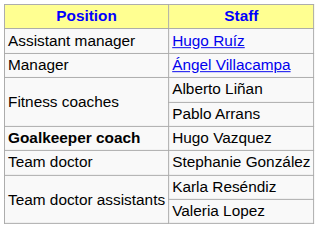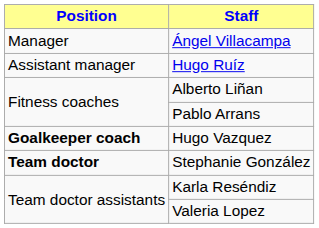rows swapped: (231, 65) <-> (208, 41)
(50, 162) normal -> (54, 162) bold
